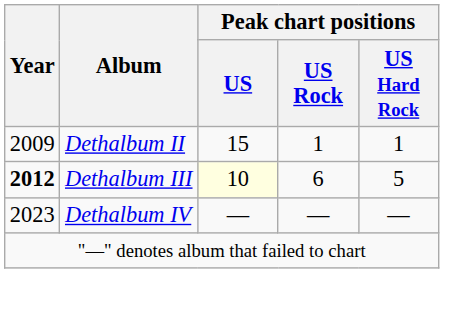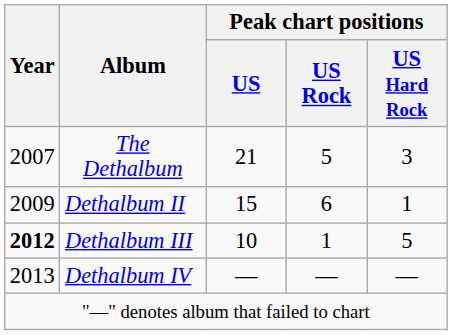+ row: (133, 156)
(318, 143) 1 -> (326, 204) 6
(238, 179) lightyellow background -> (246, 239) no background
(318, 179) 6 -> (326, 239) 1
(32, 214) 2023 -> (32, 275) 2013
